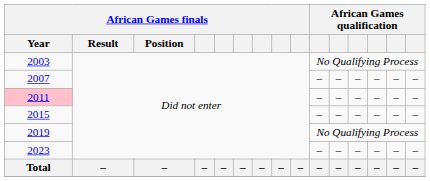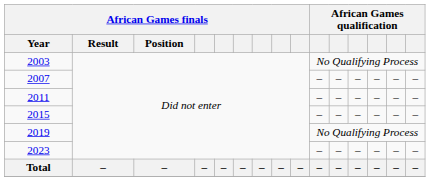(38, 97) pink background -> (38, 97) no background
